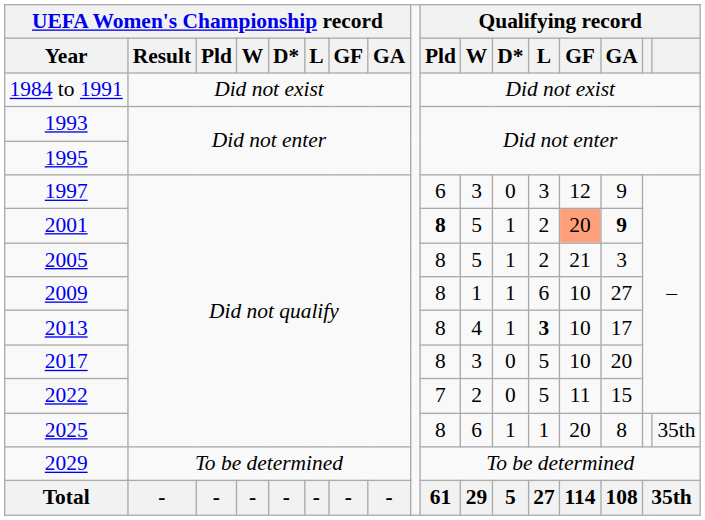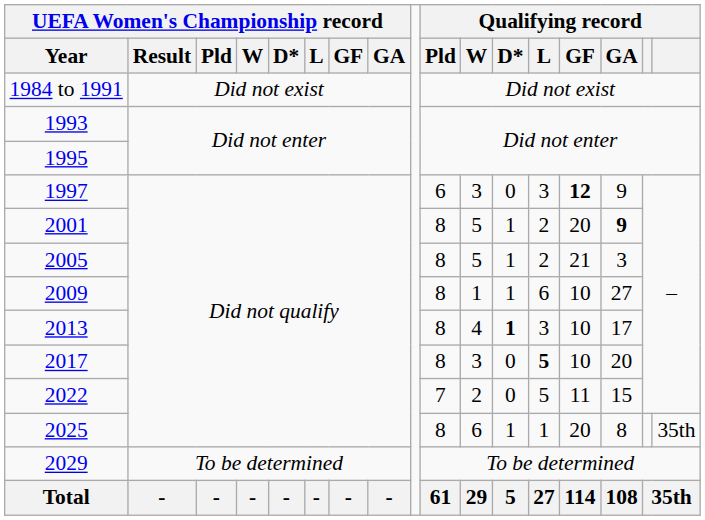(580, 191) normal -> (580, 191) bold
(440, 225) bold -> (440, 225) normal
(580, 225) lightsalmon background -> (580, 225) no background
(510, 327) normal -> (510, 327) bold
(544, 327) bold -> (544, 327) normal
(544, 361) normal -> (544, 361) bold
